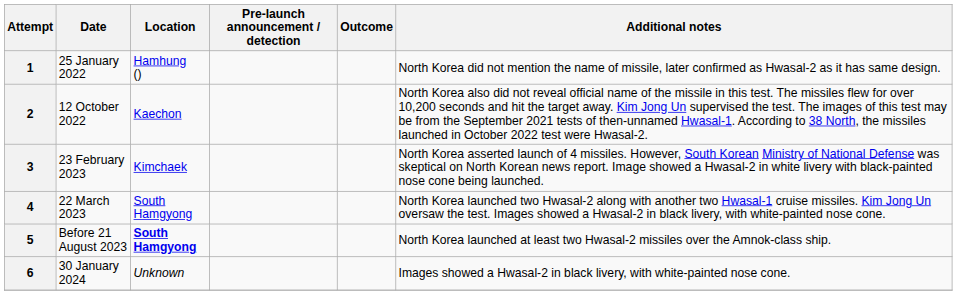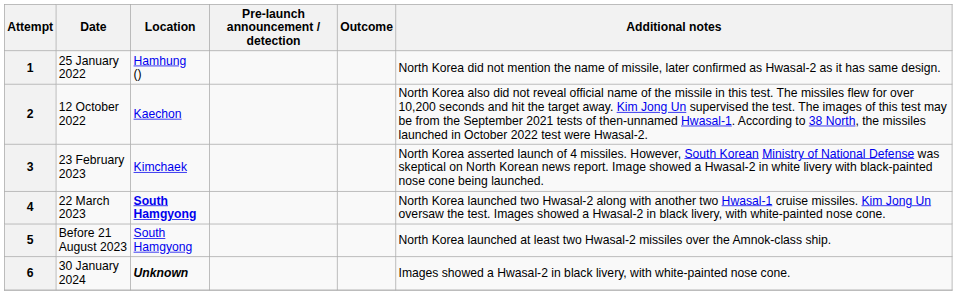(163, 207) normal -> (165, 207) bold
(165, 240) bold -> (163, 240) normal
(159, 273) normal -> (161, 273) bold
